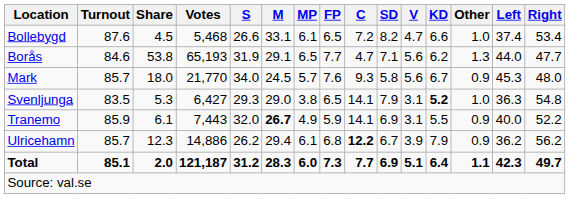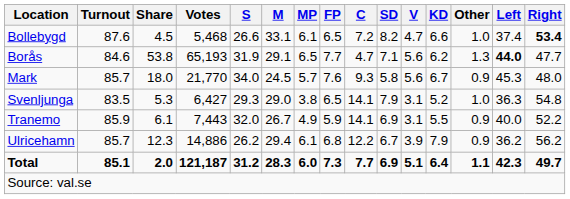(549, 36) normal -> (549, 36) bold
(509, 57) normal -> (509, 57) bold
(439, 99) bold -> (439, 99) normal
(278, 120) bold -> (278, 120) normal
(361, 141) bold -> (361, 141) normal
